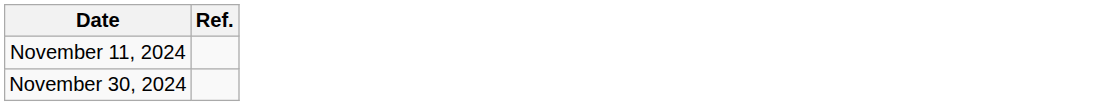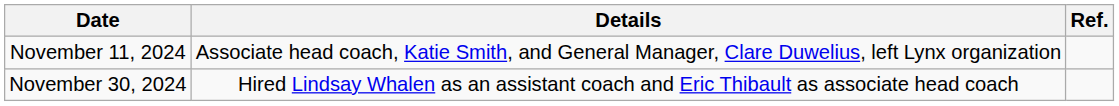+ column: (628, 20)
